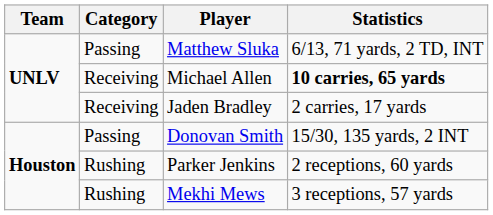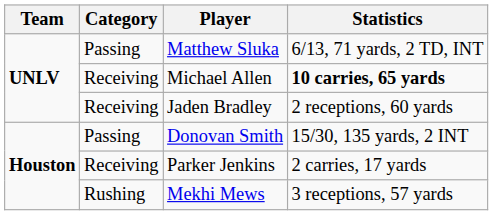(359, 107) 2 carries, 17 yards -> (372, 107) 2 receptions, 60 yards
(115, 165) Rushing -> (121, 165) Receiving
(372, 165) 2 receptions, 60 yards -> (359, 165) 2 carries, 17 yards
